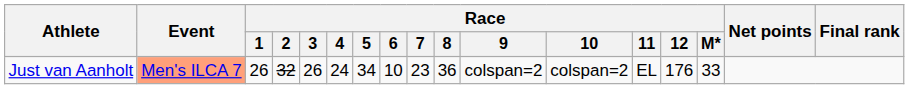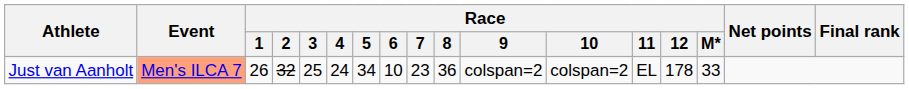(313, 71) 26 -> (313, 71) 25
(679, 71) 176 -> (679, 71) 178
